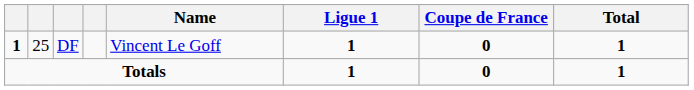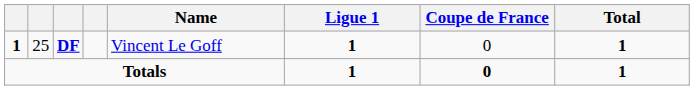(68, 44) normal -> (68, 44) bold
(486, 44) bold -> (487, 44) normal
